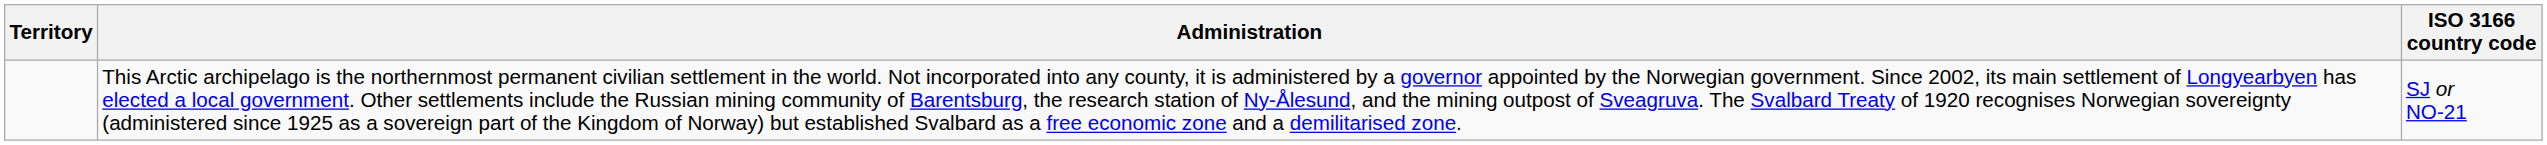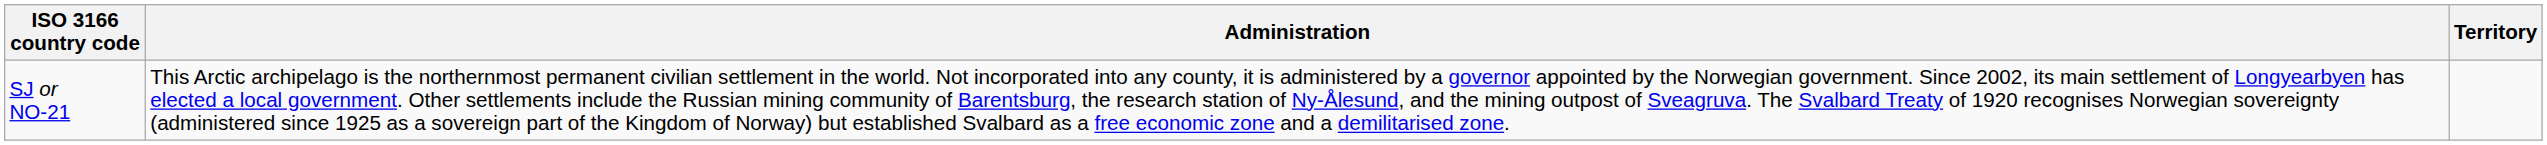columns swapped: (51, 32) <-> (2472, 32)
